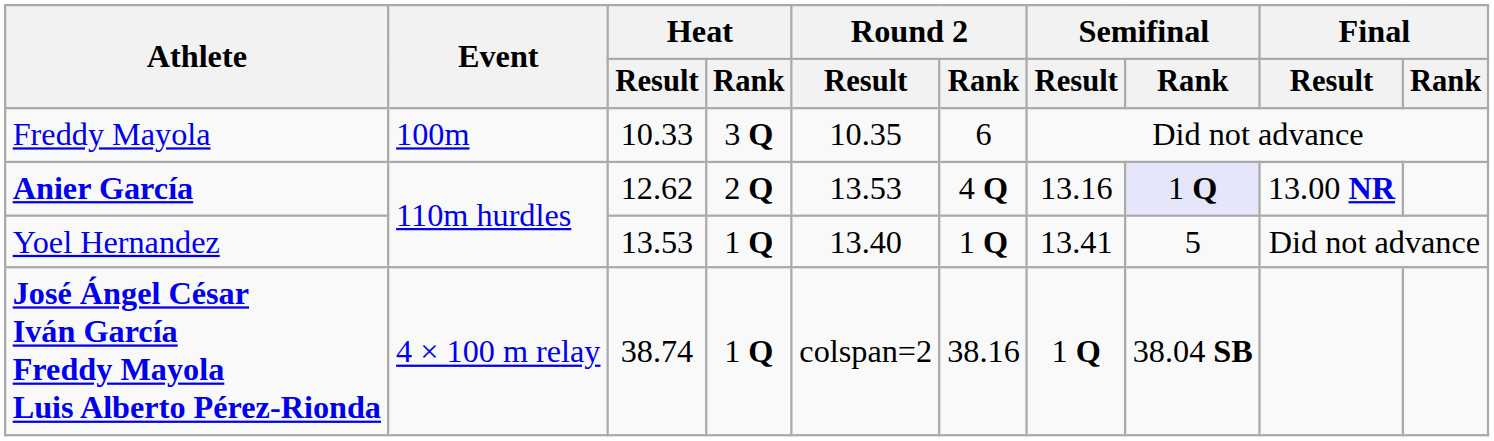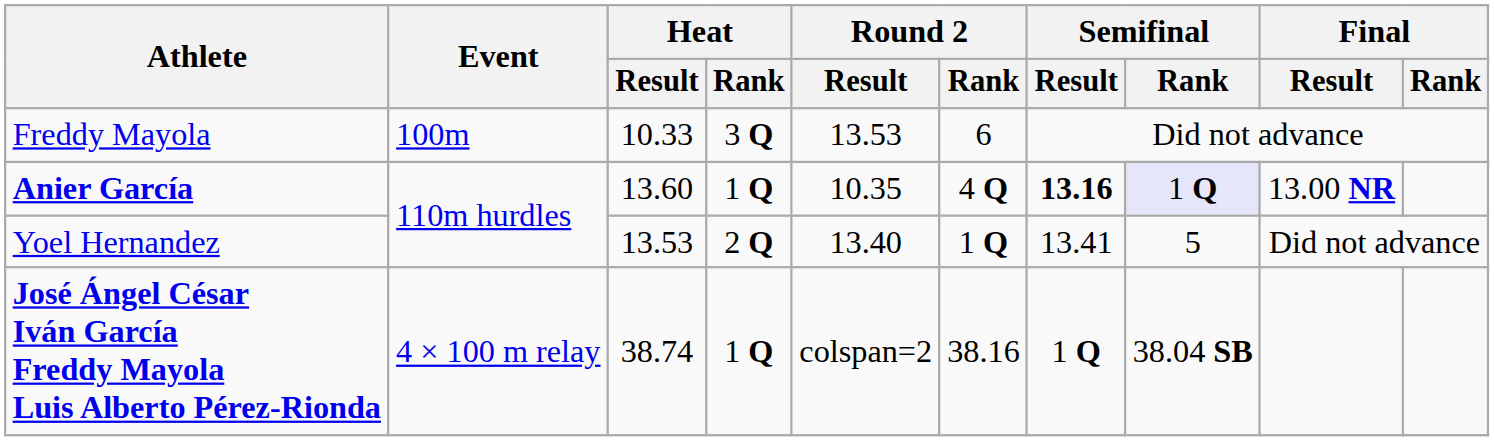(866, 135) 10.35 -> (866, 135) 13.53
(657, 188) 12.62 -> (657, 188) 13.60
(749, 188) 2 Q -> (749, 188) 1 Q
(866, 188) 13.53 -> (866, 188) 10.35
(1076, 188) normal -> (1076, 188) bold
(749, 241) 1 Q -> (749, 241) 2 Q
